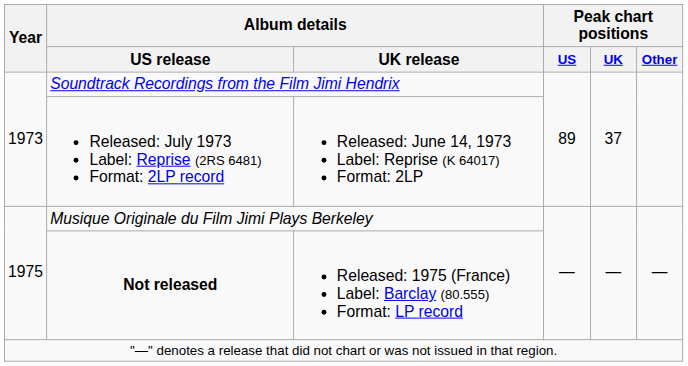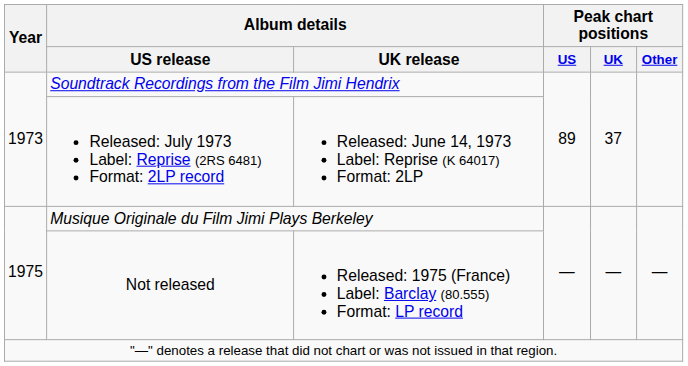(170, 285) bold -> (170, 285) normal
